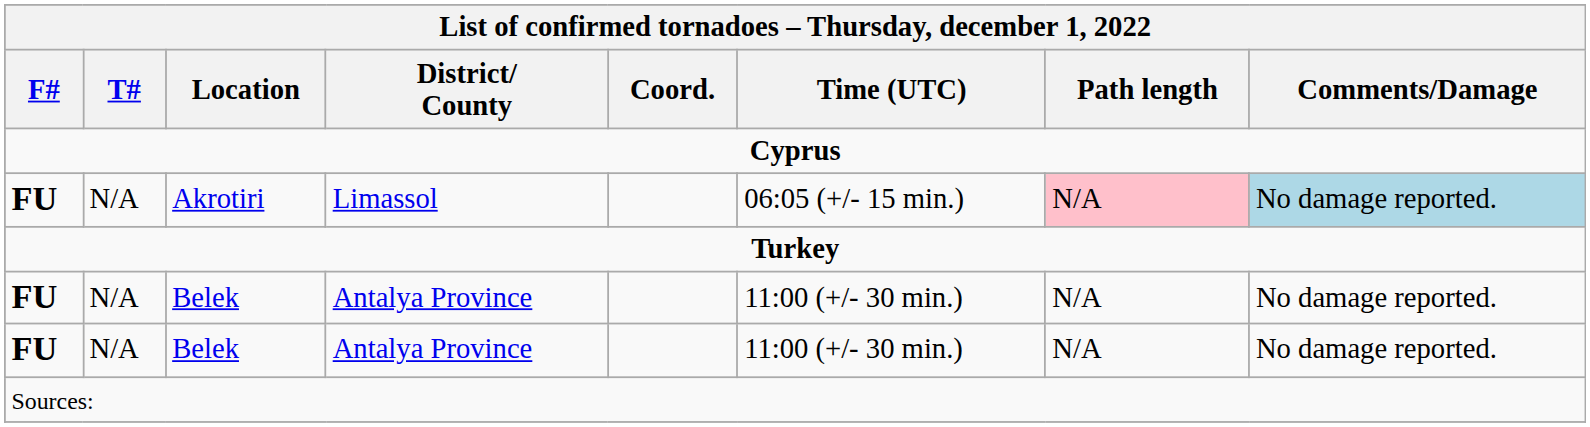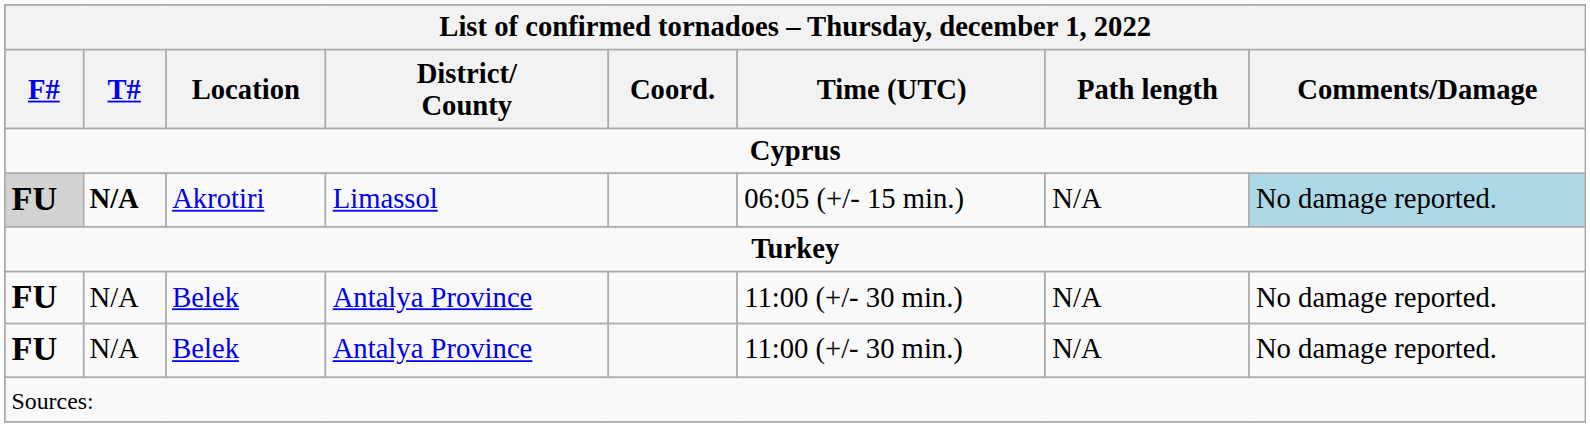(34, 199) no background -> (34, 199) lightgrey background
(114, 199) normal -> (114, 199) bold
(1077, 199) pink background -> (1077, 199) no background
